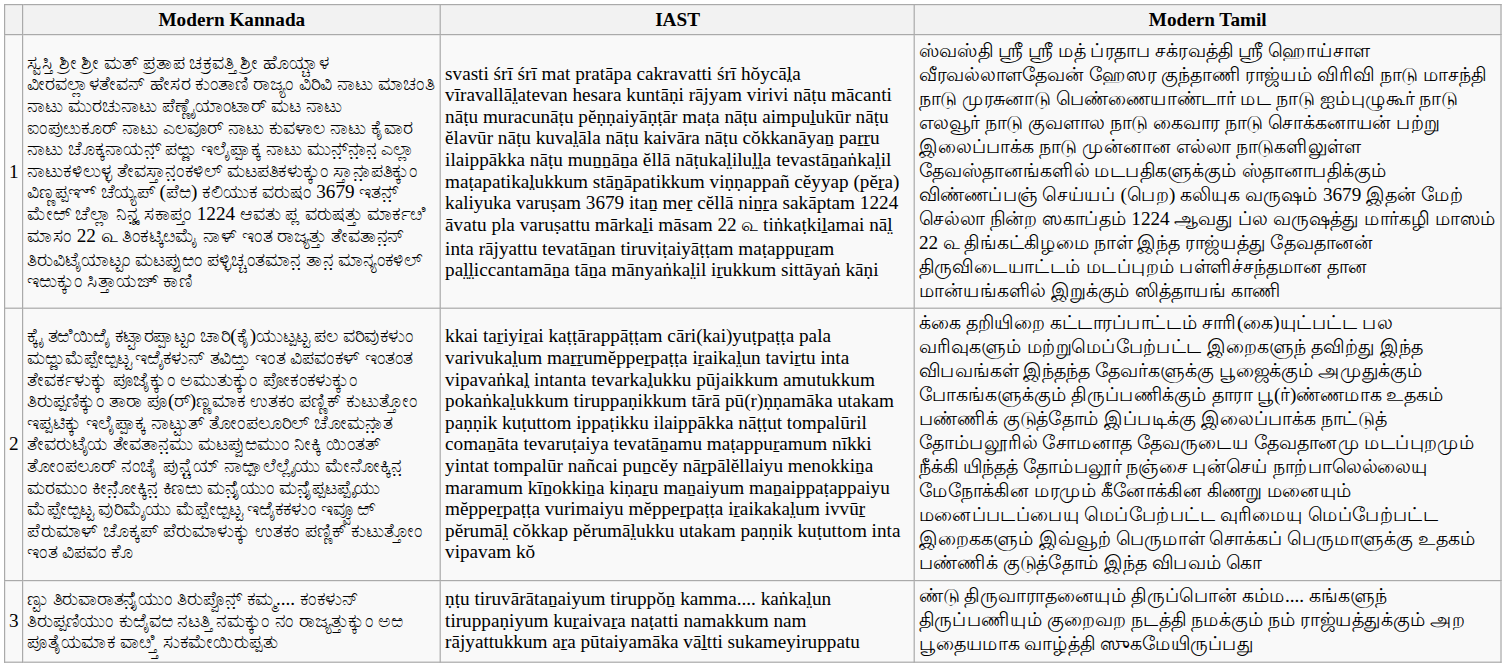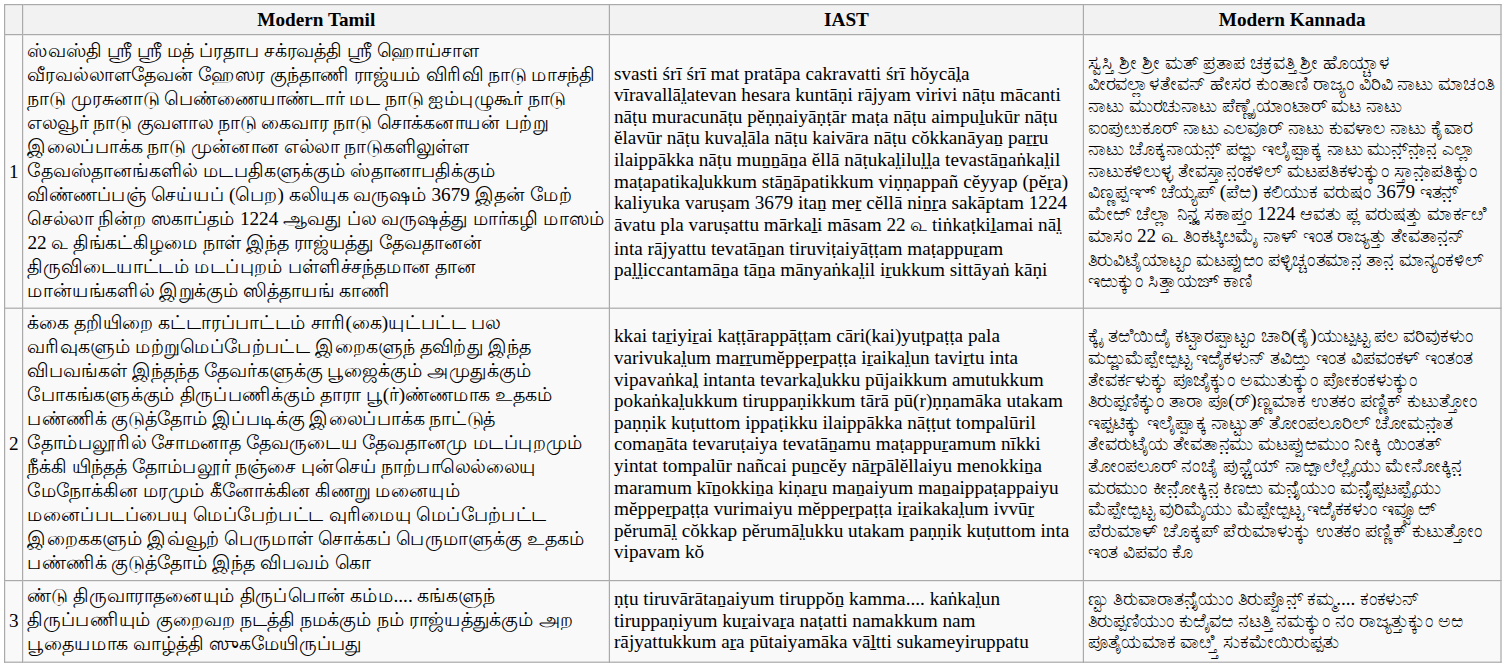columns swapped: (1208, 19) <-> (232, 19)
